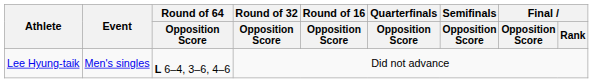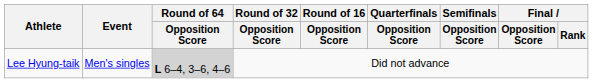(192, 70) no background -> (192, 70) lightgrey background
